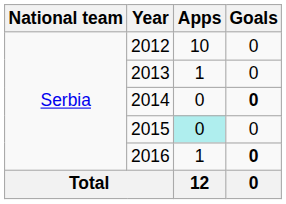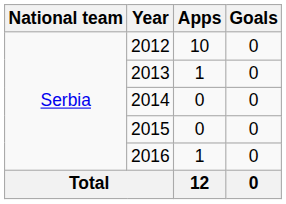(254, 101) bold -> (254, 101) normal
(200, 128) paleturquoise background -> (200, 128) no background
(254, 156) bold -> (254, 156) normal
